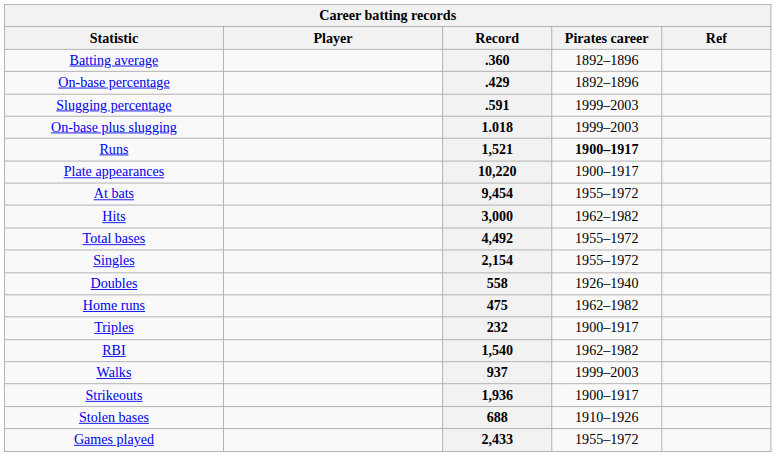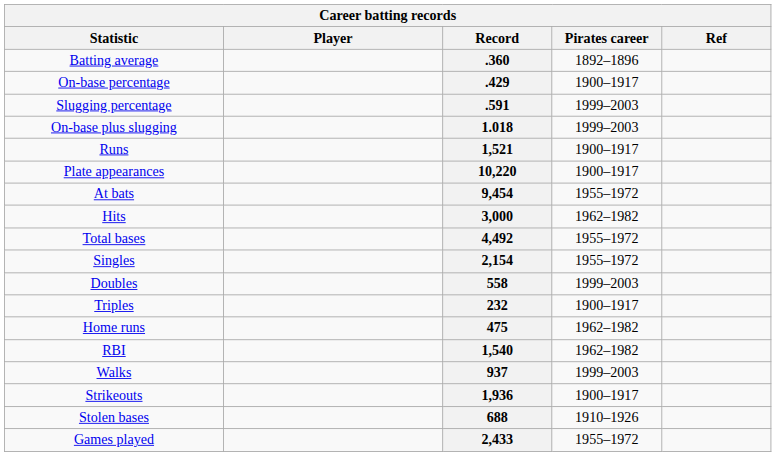(607, 82) 1892–1896 -> (607, 82) 1900–1917
(607, 149) bold -> (607, 149) normal
(607, 283) 1926–1940 -> (607, 283) 1999–2003
rows swapped: (497, 328) <-> (497, 305)
